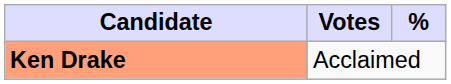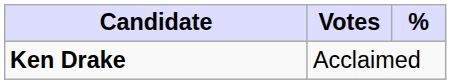(68, 60) lightsalmon background -> (68, 60) no background
